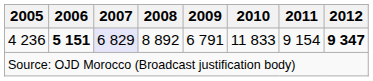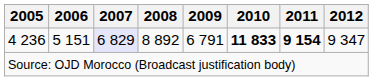(71, 40) bold -> (71, 40) normal
(253, 40) normal -> (253, 40) bold
(301, 40) normal -> (302, 40) bold
(346, 40) bold -> (346, 40) normal
